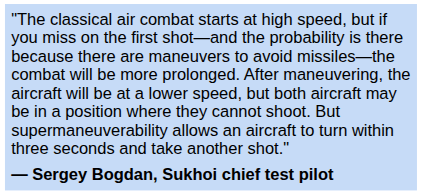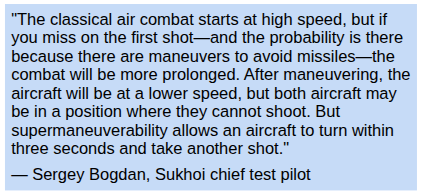(172, 174) bold -> (161, 174) normal
